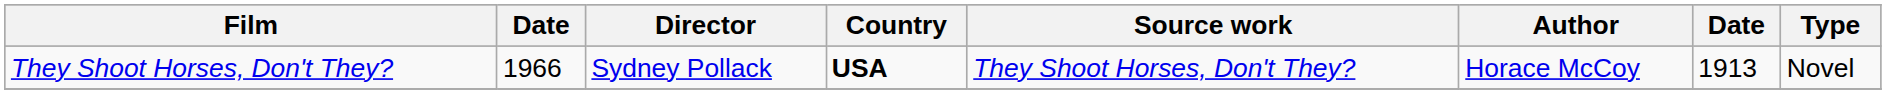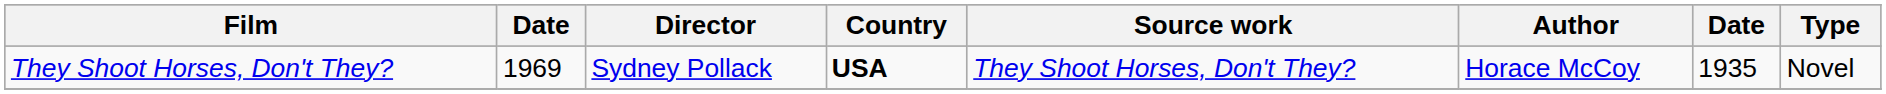(532, 67) 1966 -> (532, 67) 1969
(1728, 67) 1913 -> (1728, 67) 1935
